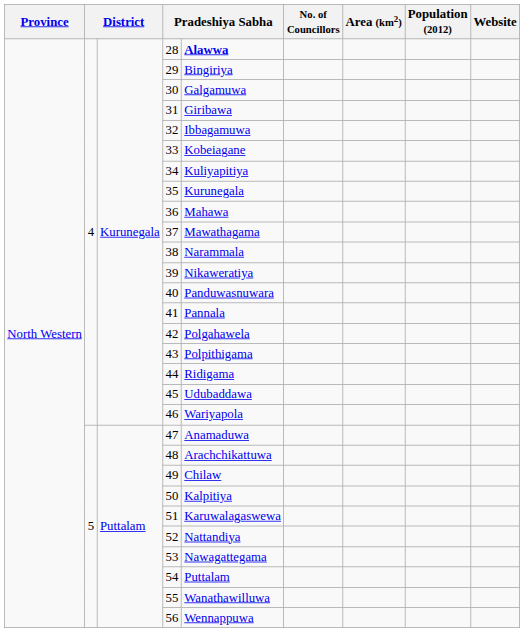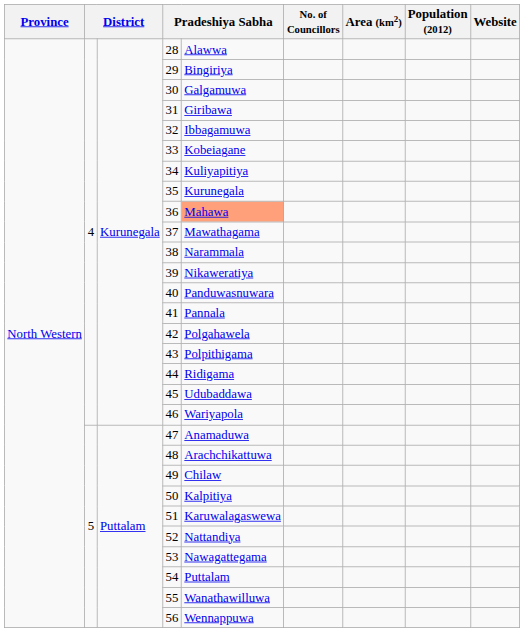(206, 49) bold -> (206, 49) normal
(206, 211) no background -> (206, 211) lightsalmon background
